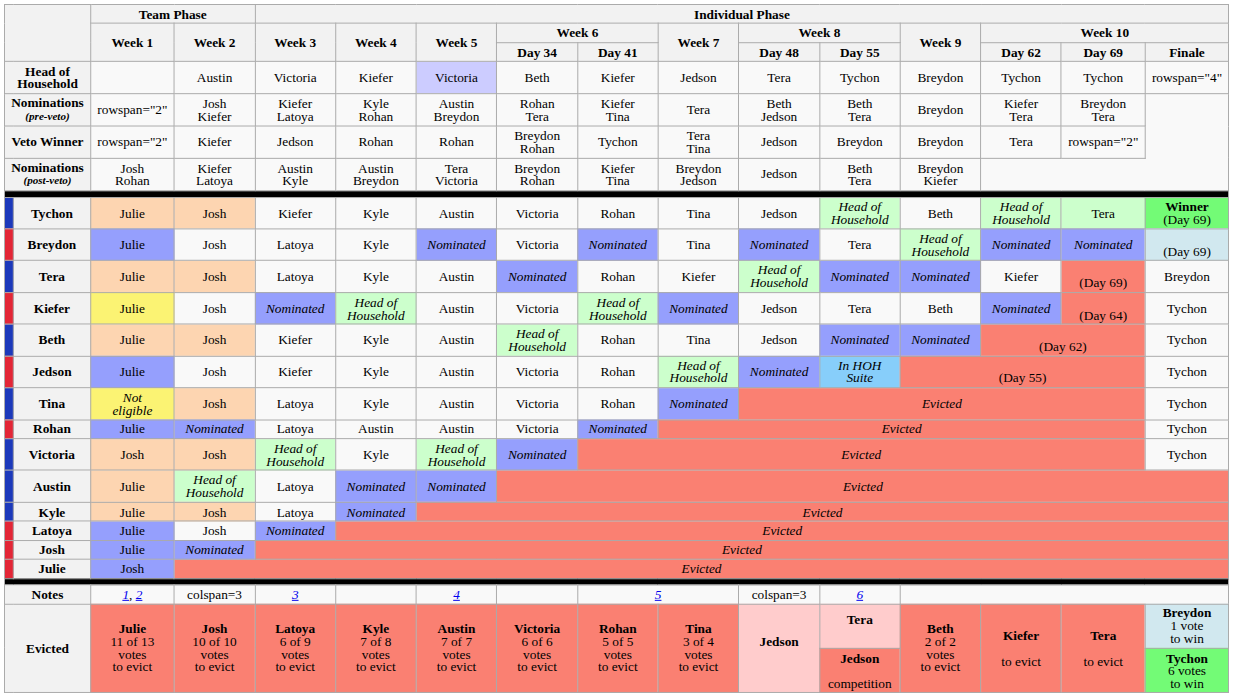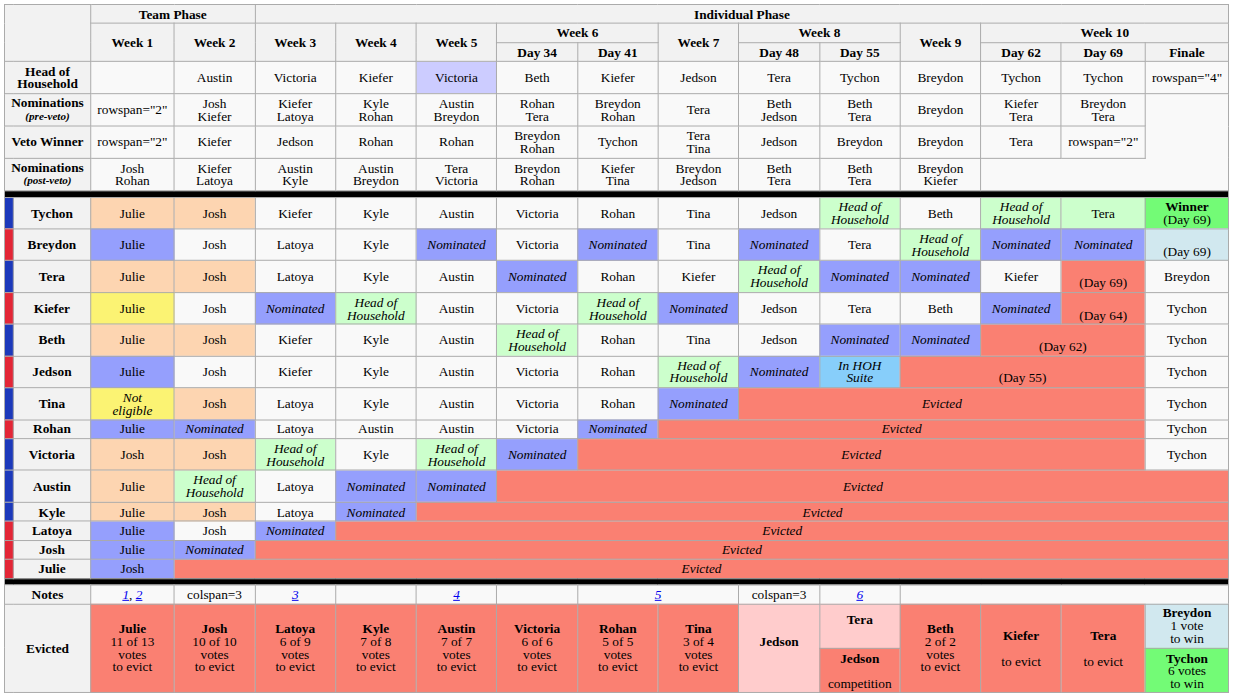(618, 109) Kiefer Tina -> (618, 109) Breydon Rohan
(779, 174) Jedson -> (779, 174) Beth Tera
